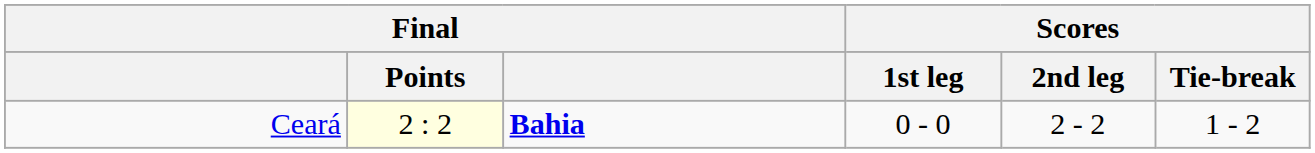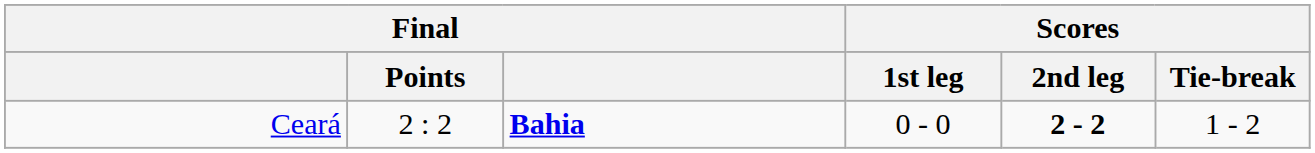(425, 123) lightyellow background -> (425, 123) no background
(1078, 123) normal -> (1078, 123) bold
